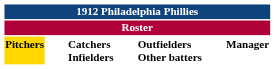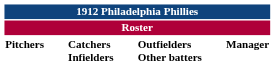(25, 44) gold background -> (25, 44) no background
